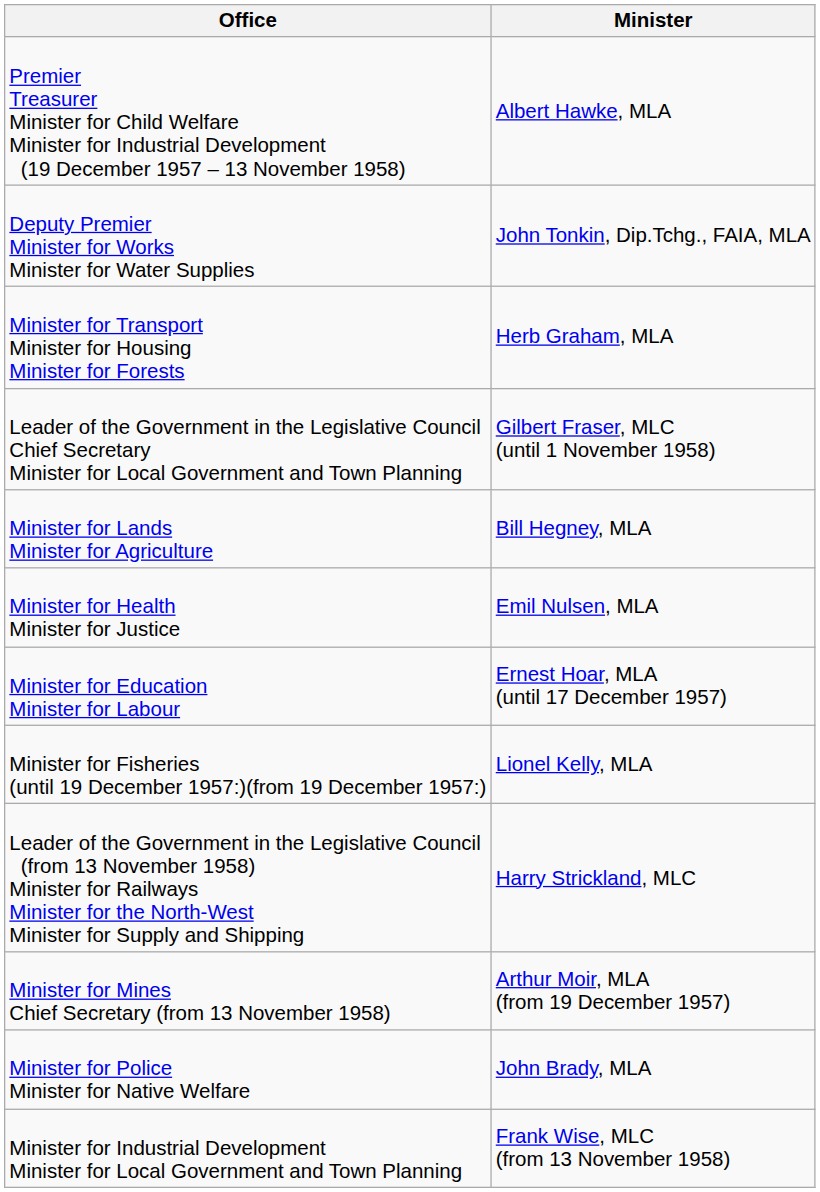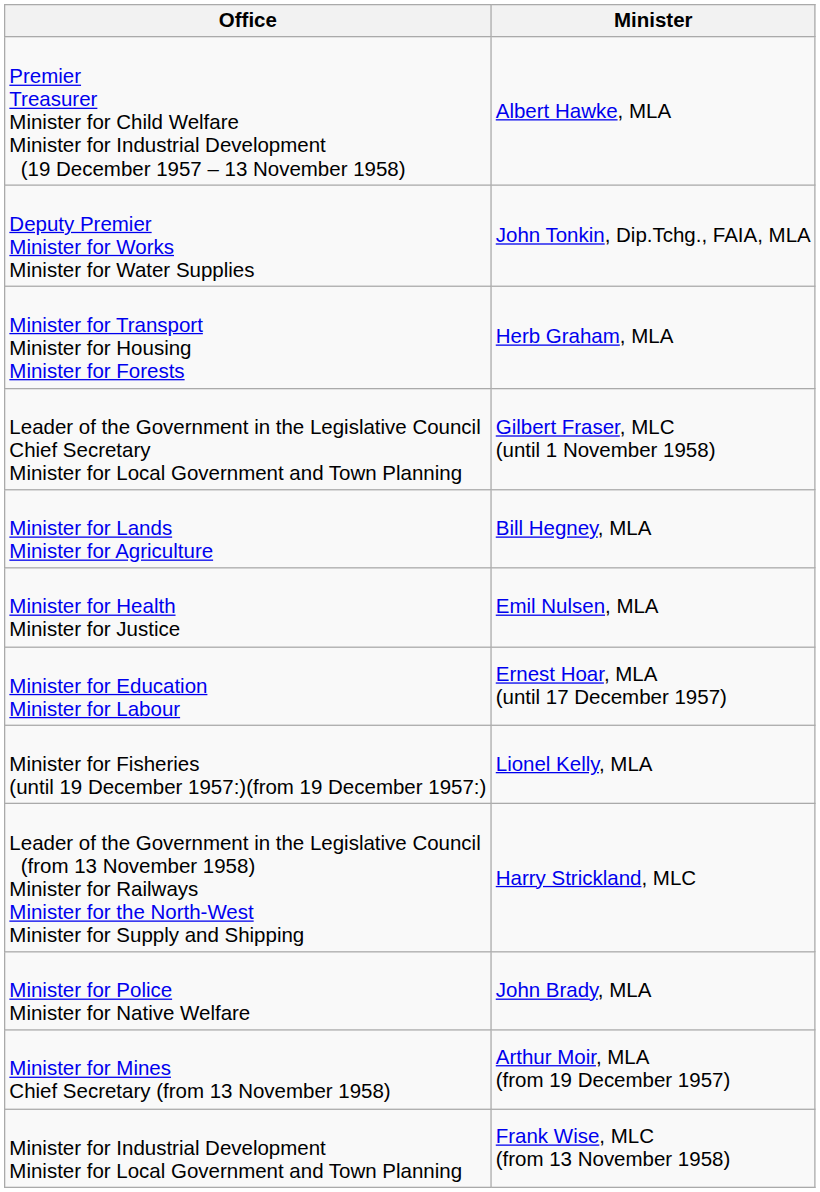rows swapped: (130, 1080) <-> (200, 1002)
